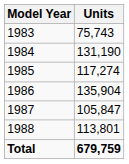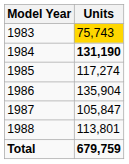(95, 33) no background -> (95, 33) gold background
(99, 52) normal -> (99, 52) bold
